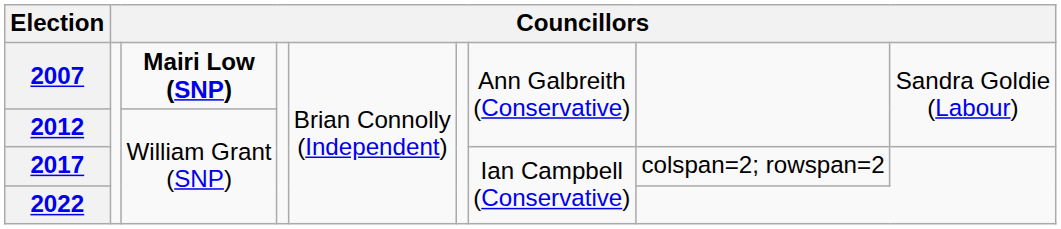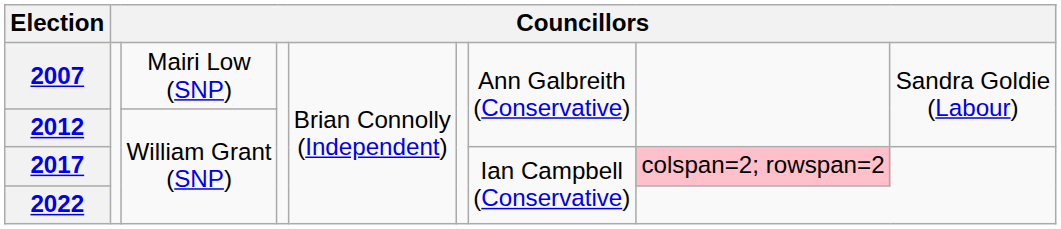(199, 75) bold -> (199, 75) normal
(763, 165) no background -> (763, 165) pink background
